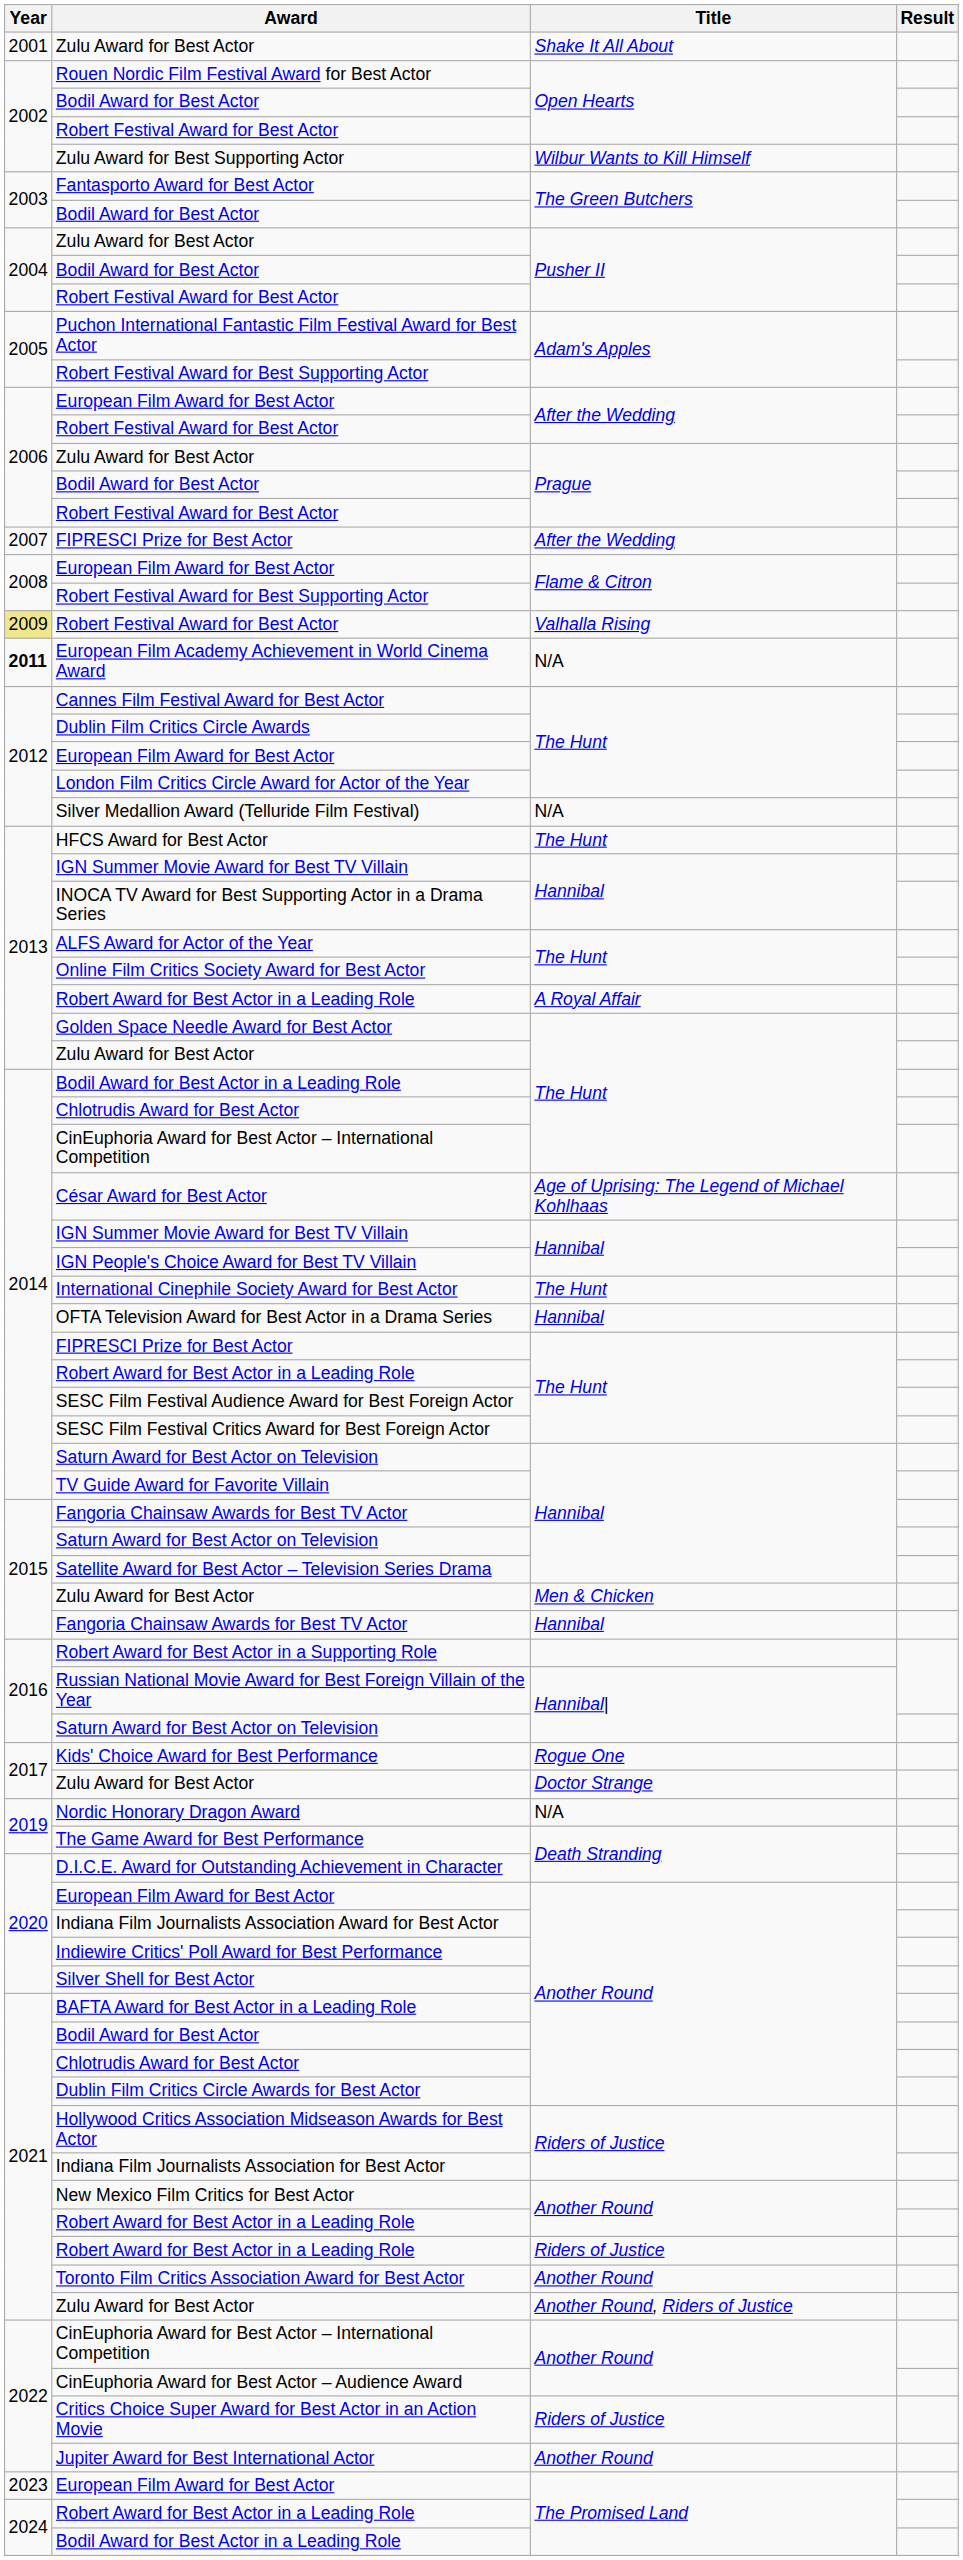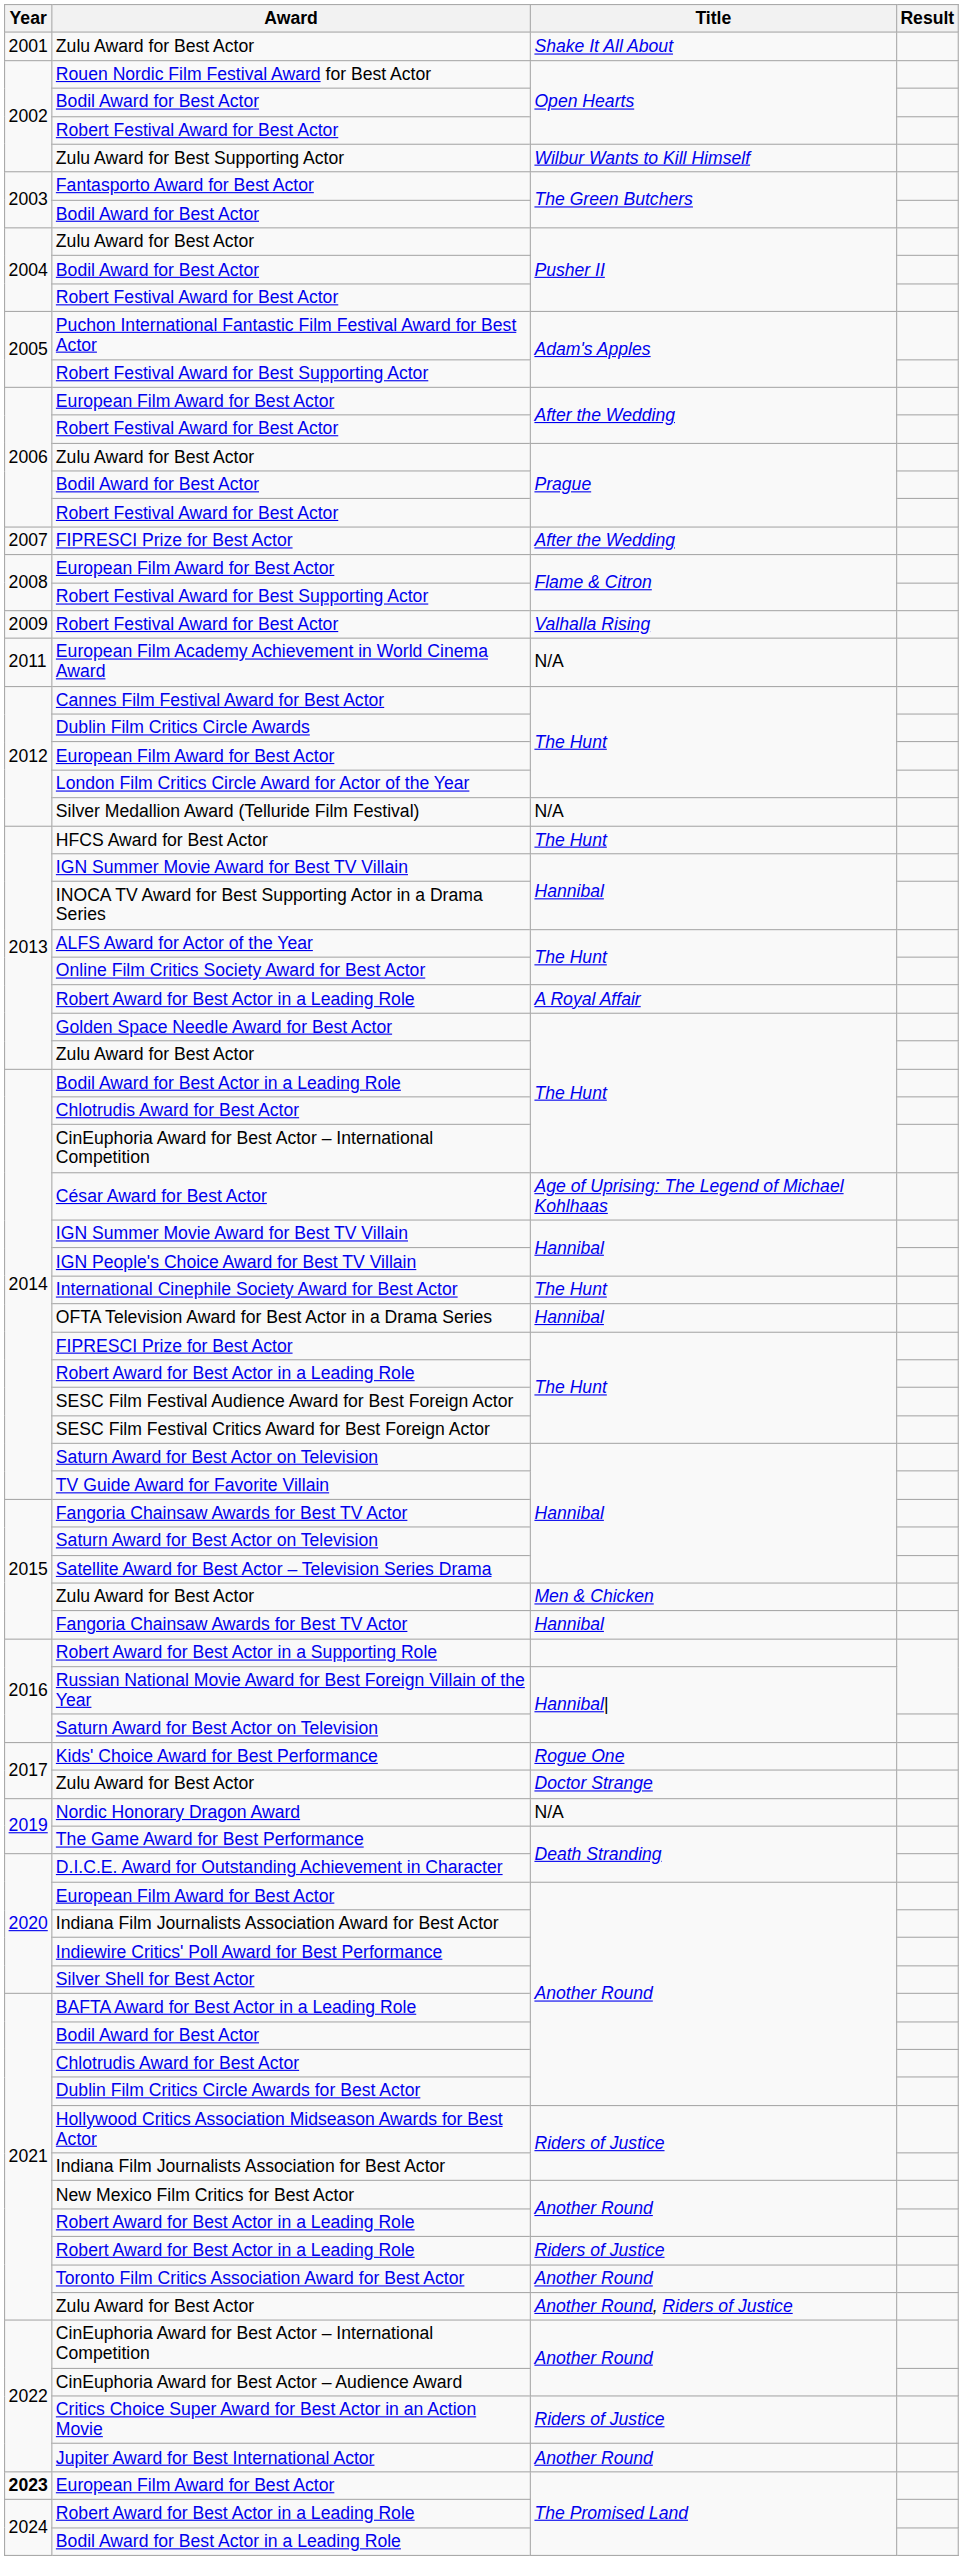(28, 624) khaki background -> (28, 624) no background
(28, 662) bold -> (28, 662) normal
(28, 2485) normal -> (28, 2485) bold
